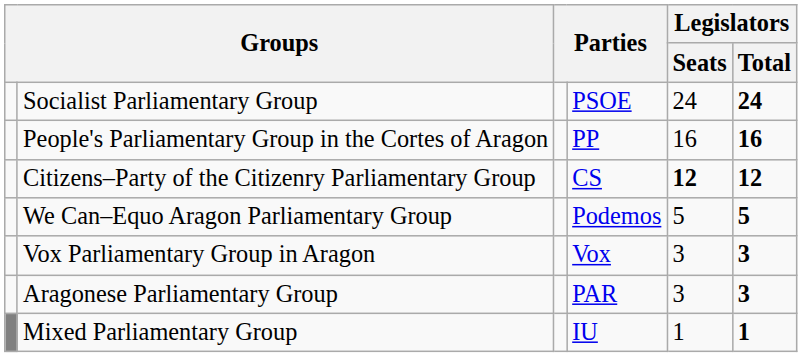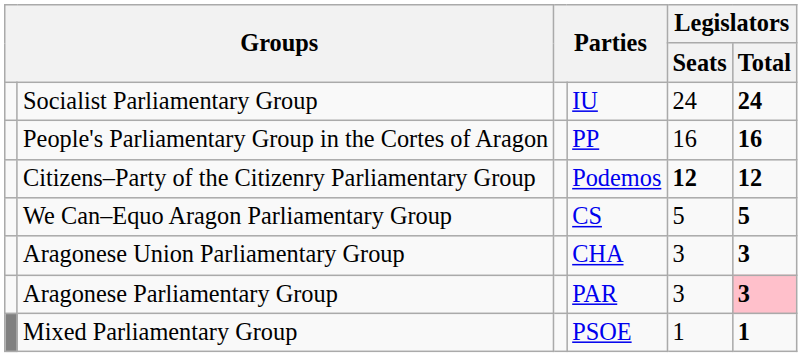(602, 100) PSOE -> (585, 100) IU
(587, 178) CS -> (617, 178) Podemos
(617, 216) Podemos -> (587, 216) CS
+ row: (214, 255)
- row: (199, 255)
(744, 293) no background -> (744, 293) pink background
(585, 332) IU -> (602, 332) PSOE
